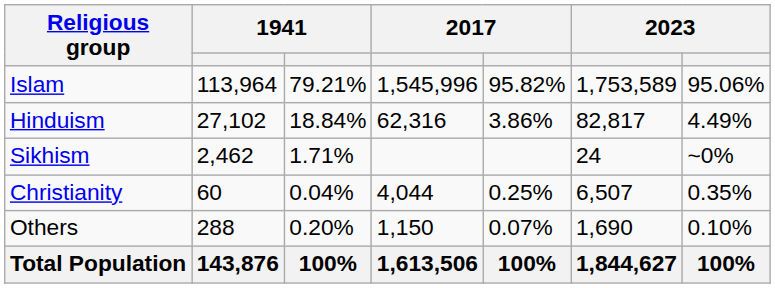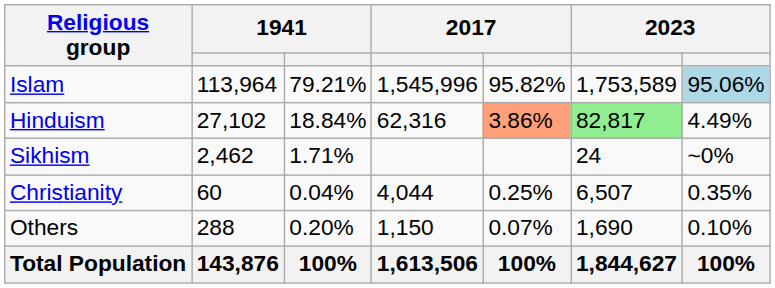(726, 84) no background -> (726, 84) lightblue background
(521, 120) no background -> (521, 120) lightsalmon background
(611, 120) no background -> (611, 120) lightgreen background
